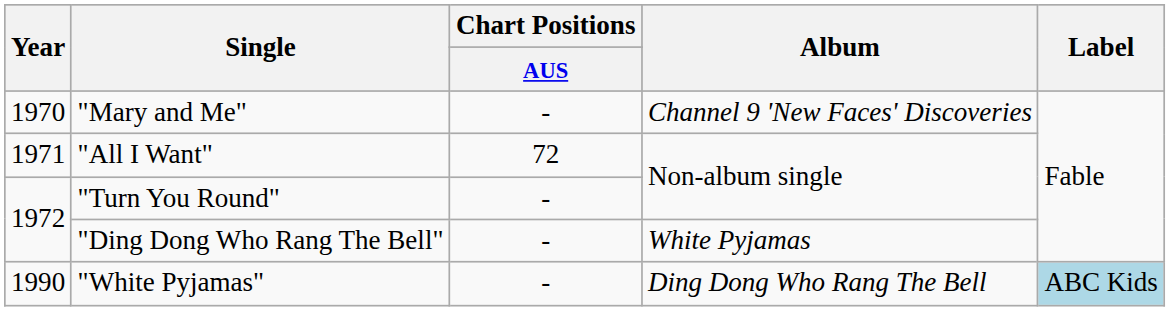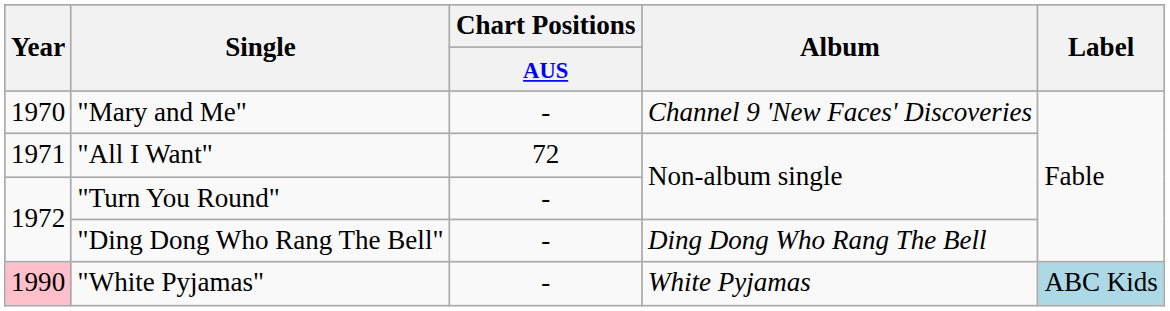(729, 240) White Pyjamas -> (817, 240) Ding Dong Who Rang The Bell
(38, 283) no background -> (38, 283) pink background
(817, 283) Ding Dong Who Rang The Bell -> (729, 283) White Pyjamas
